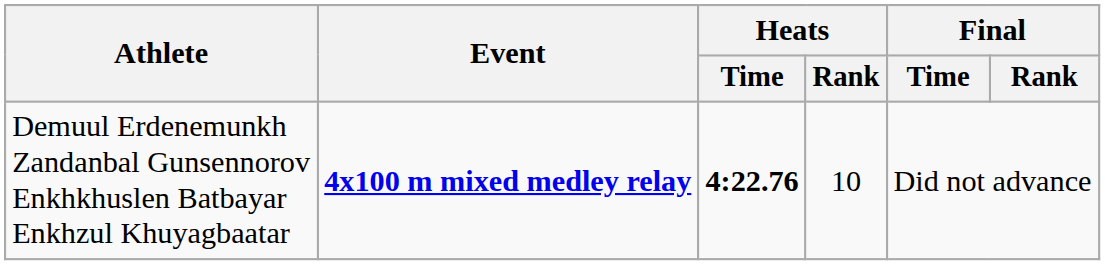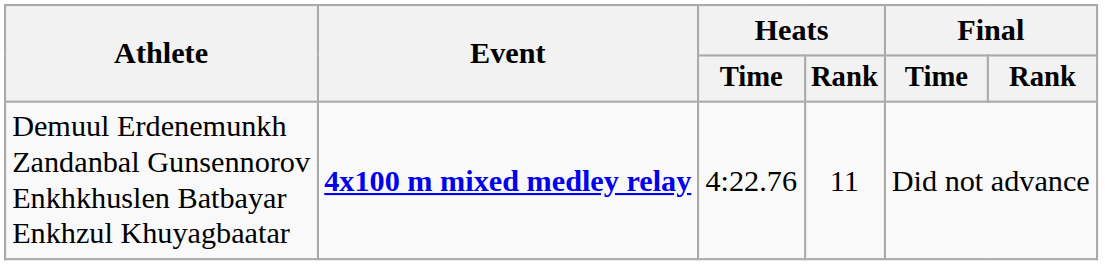(752, 180) bold -> (751, 180) normal
(846, 180) 10 -> (844, 180) 11
